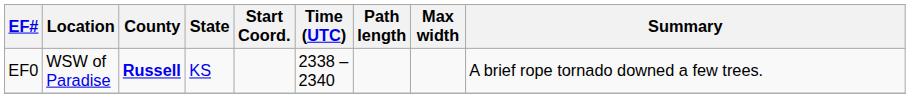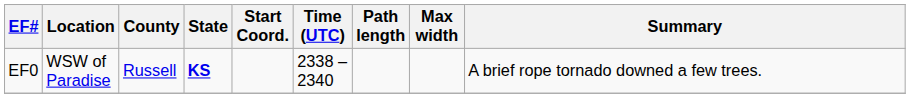(152, 70) bold -> (150, 70) normal
(200, 70) normal -> (199, 70) bold
